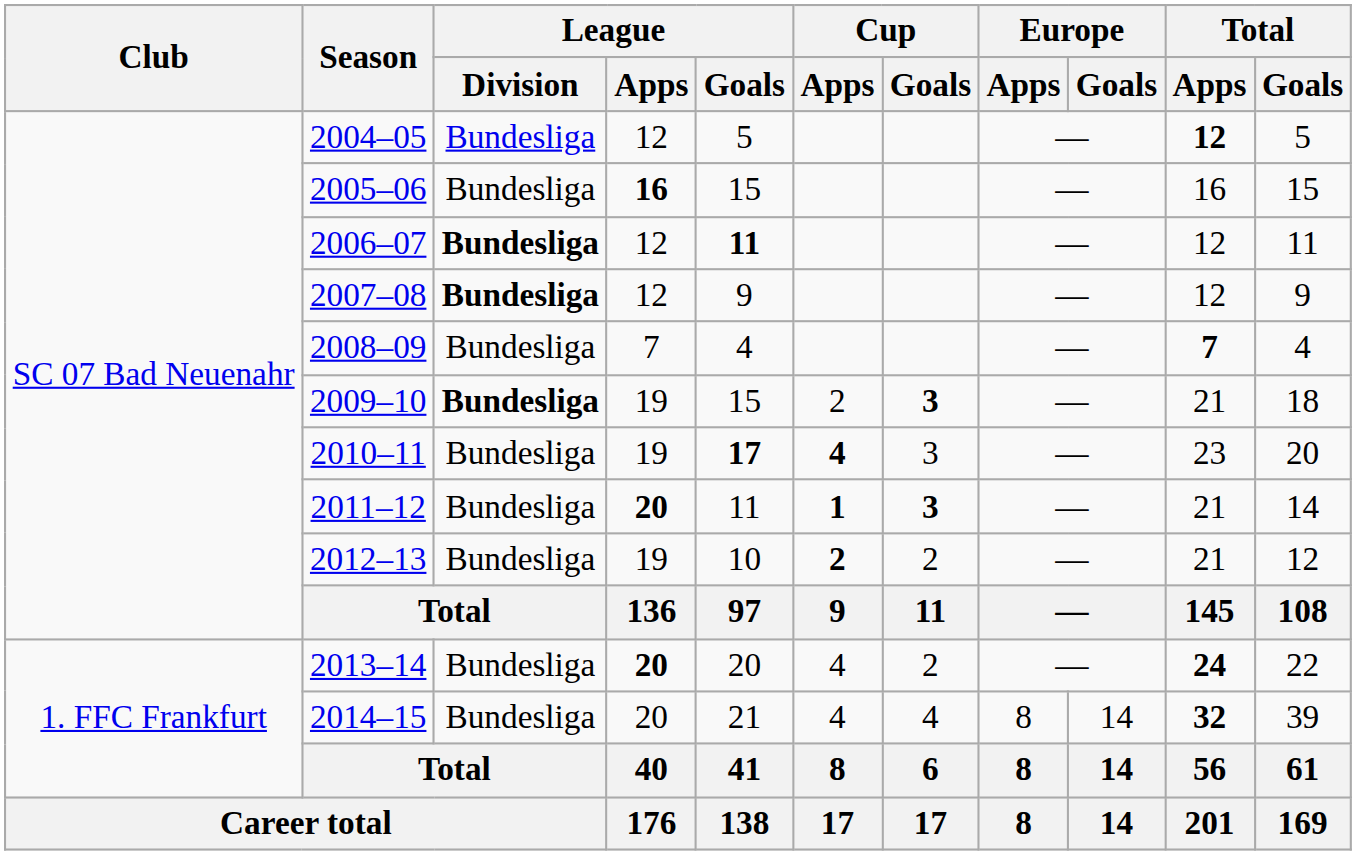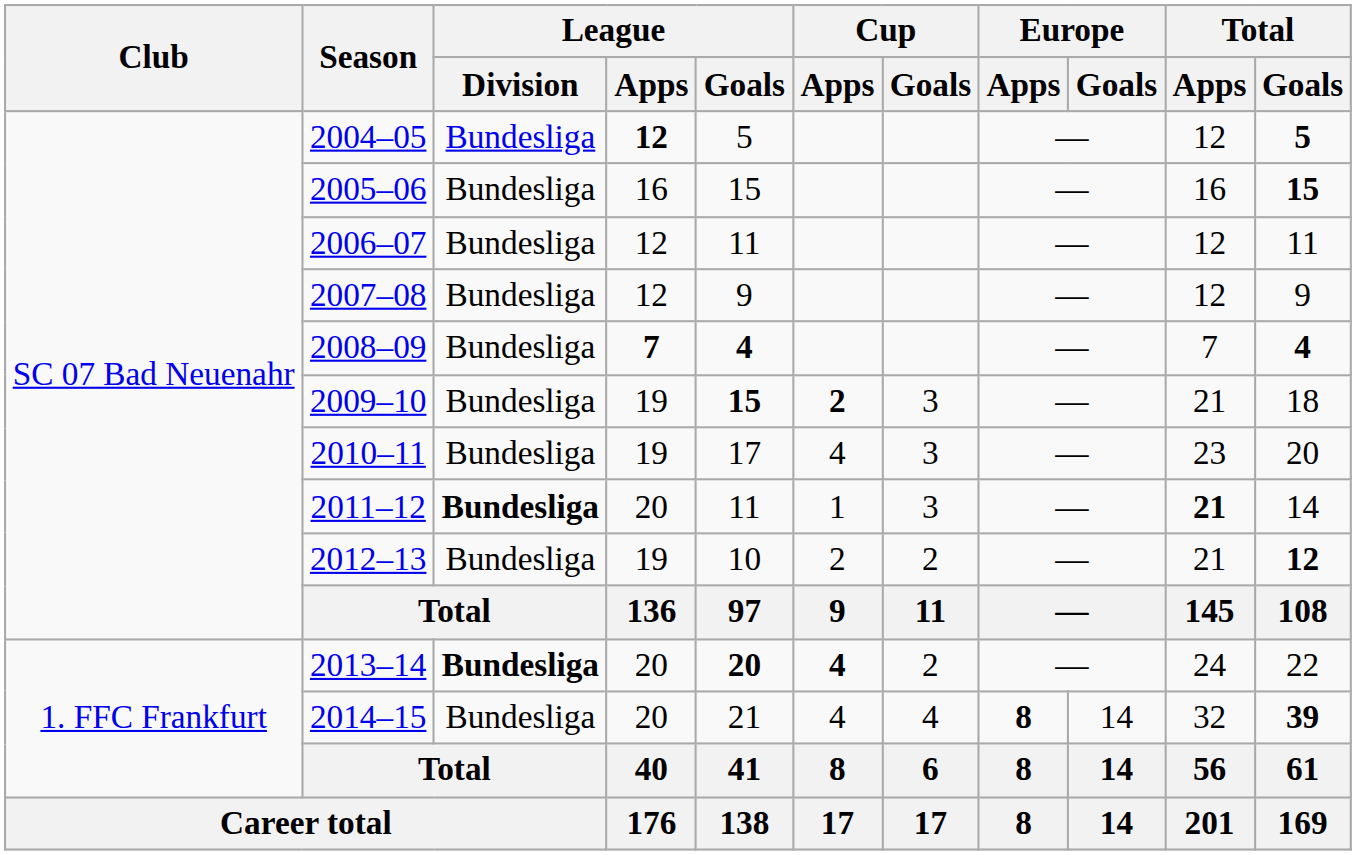(651, 136) normal -> (651, 136) bold
(1210, 136) bold -> (1210, 136) normal
(1303, 136) normal -> (1303, 136) bold
(651, 189) bold -> (651, 189) normal
(1303, 189) normal -> (1303, 189) bold
(520, 242) bold -> (520, 242) normal
(744, 242) bold -> (744, 242) normal
(520, 294) bold -> (520, 294) normal
(651, 347) normal -> (651, 347) bold
(744, 347) normal -> (744, 347) bold
(1210, 347) bold -> (1210, 347) normal
(1303, 347) normal -> (1303, 347) bold
(520, 400) bold -> (520, 400) normal
(744, 400) normal -> (744, 400) bold
(837, 400) normal -> (837, 400) bold
(930, 400) bold -> (930, 400) normal
(744, 453) bold -> (744, 453) normal
(837, 453) bold -> (837, 453) normal
(520, 505) normal -> (520, 505) bold
(651, 505) bold -> (651, 505) normal
(837, 505) bold -> (837, 505) normal
(930, 505) bold -> (930, 505) normal
(1210, 505) normal -> (1210, 505) bold
(837, 558) bold -> (837, 558) normal
(1303, 558) normal -> (1303, 558) bold
(520, 664) normal -> (520, 664) bold
(651, 664) bold -> (651, 664) normal
(744, 664) normal -> (744, 664) bold
(837, 664) normal -> (837, 664) bold
(1210, 664) bold -> (1210, 664) normal
(1023, 717) normal -> (1023, 717) bold
(1210, 717) bold -> (1210, 717) normal
(1303, 717) normal -> (1303, 717) bold
